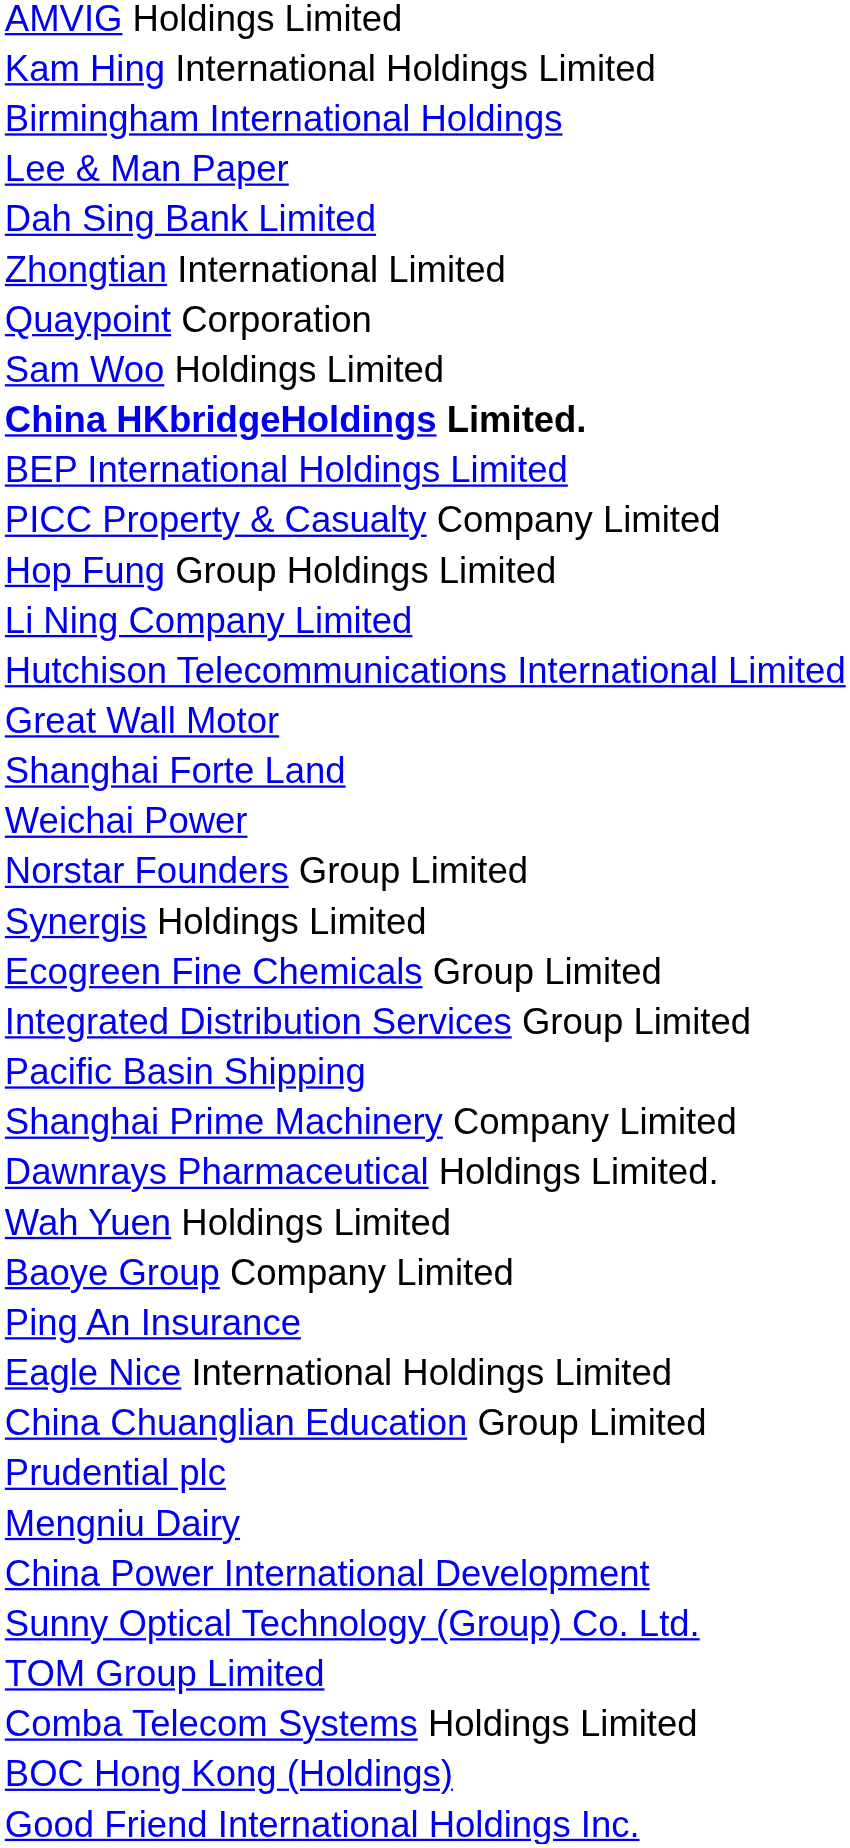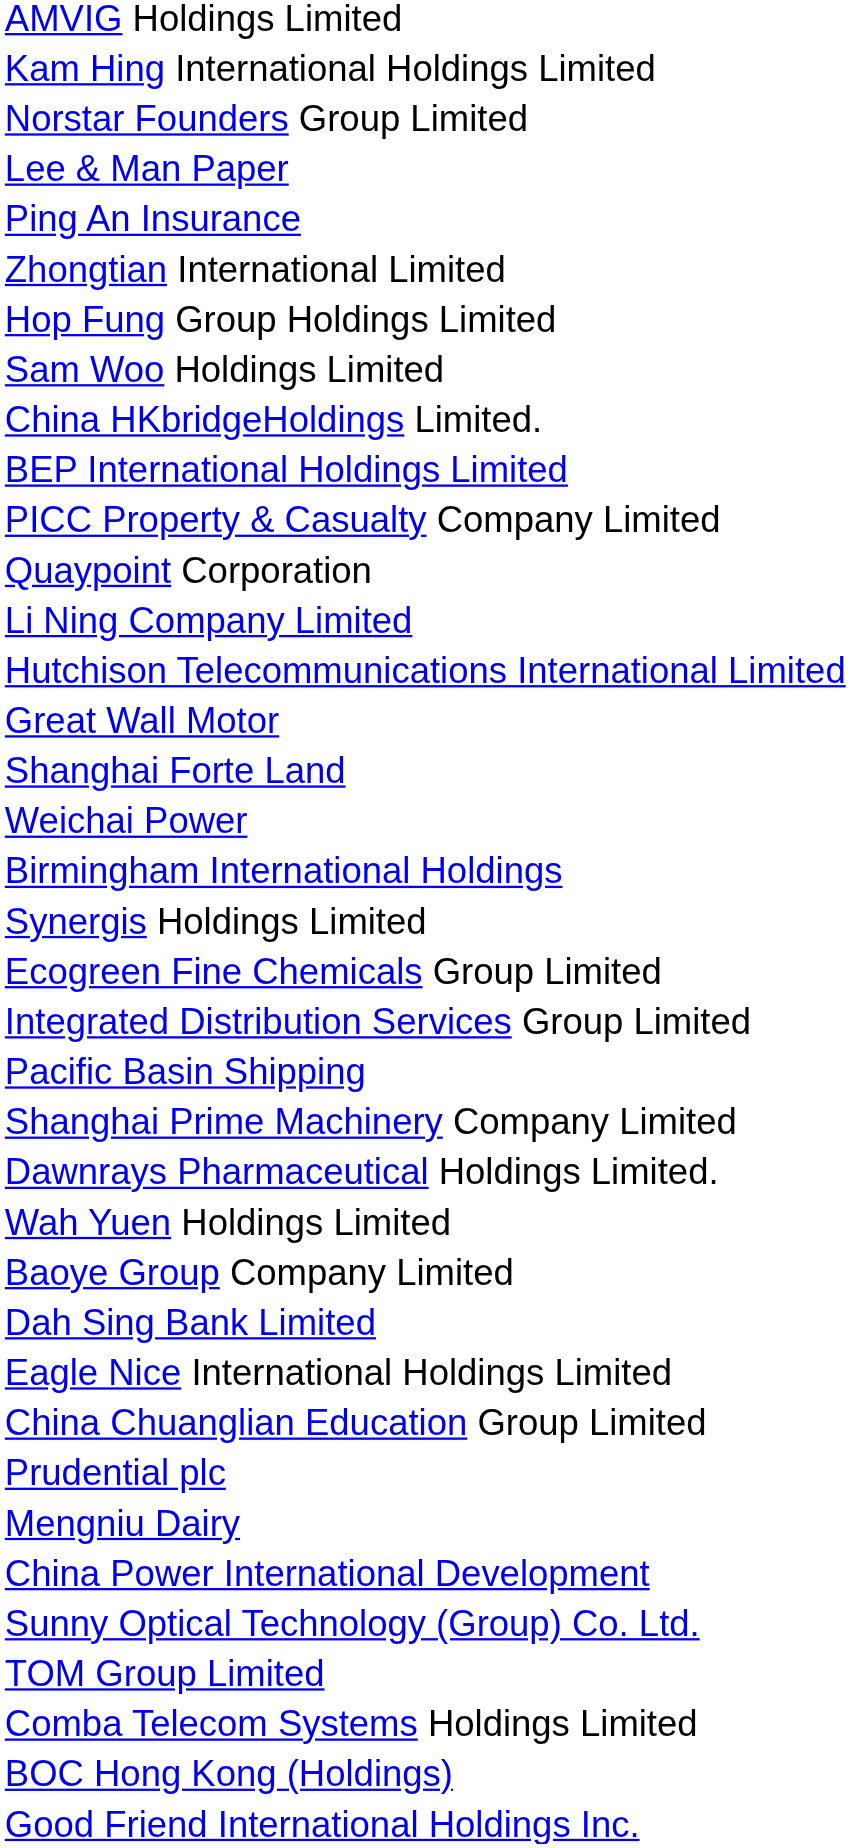(284, 119) Birmingham International Holdings -> (266, 119) Norstar Founders Group Limited
(190, 219) Dah Sing Bank Limited -> (153, 219) Ping An Insurance
(188, 319) Quaypoint Corporation -> (281, 319) Hop Fung Group Holdings Limited
(296, 420) bold -> (274, 420) normal
(281, 570) Hop Fung Group Holdings Limited -> (188, 570) Quaypoint Corporation
(266, 871) Norstar Founders Group Limited -> (284, 871) Birmingham International Holdings
(153, 1322) Ping An Insurance -> (190, 1322) Dah Sing Bank Limited
